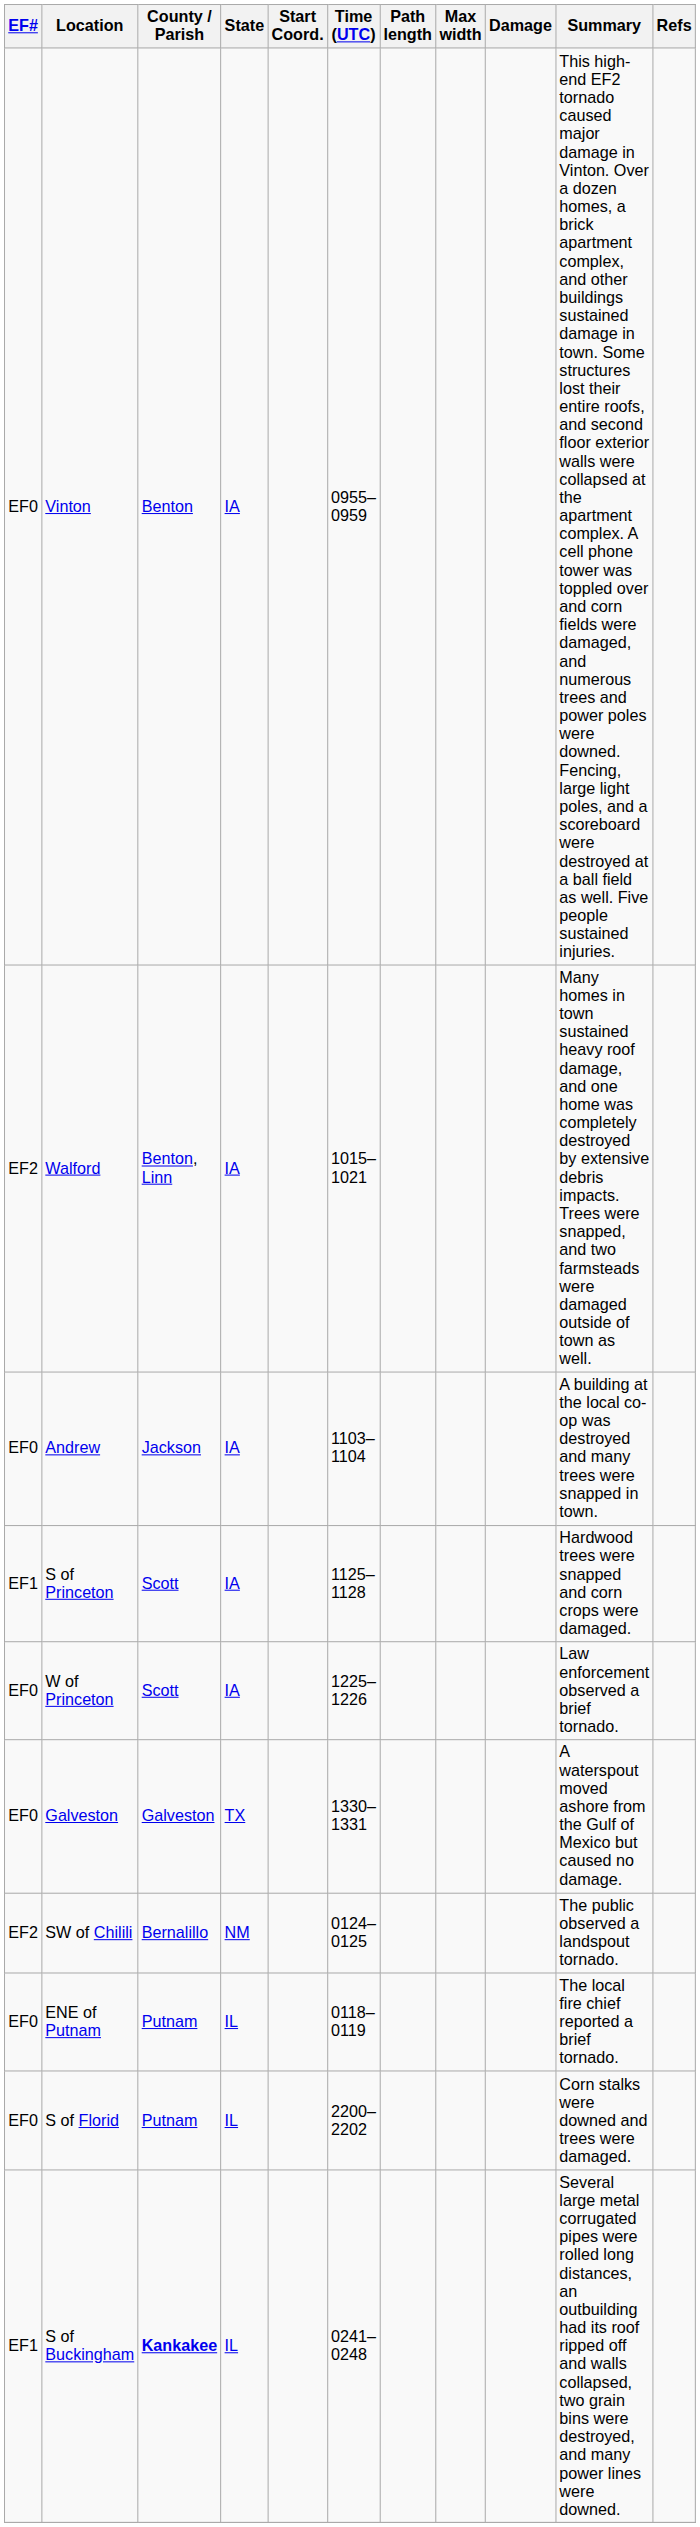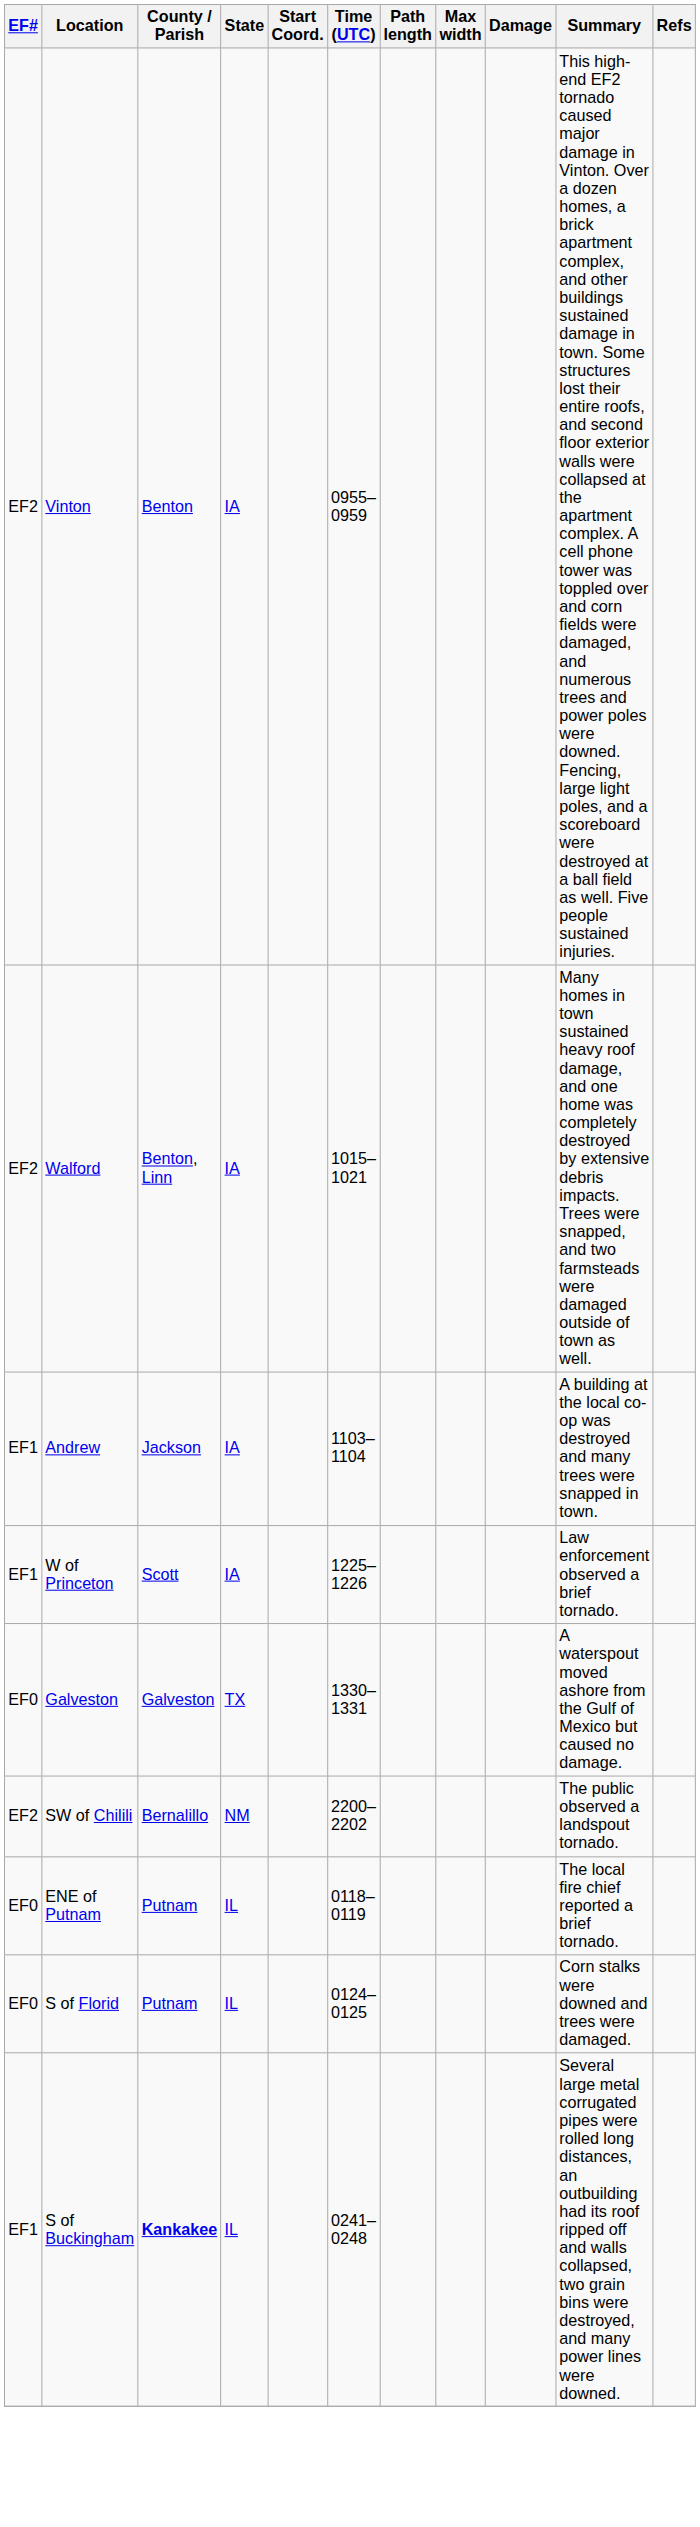(23, 506) EF0 -> (23, 506) EF2
(23, 1448) EF0 -> (23, 1448) EF1
- row: (79, 1583)
(23, 1690) EF0 -> (23, 1574) EF1
(354, 1932) 0124–0125 -> (354, 1816) 2200–2202
(354, 2120) 2200–2202 -> (354, 2003) 0124–0125
